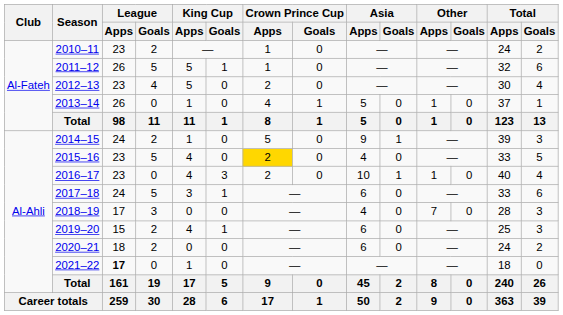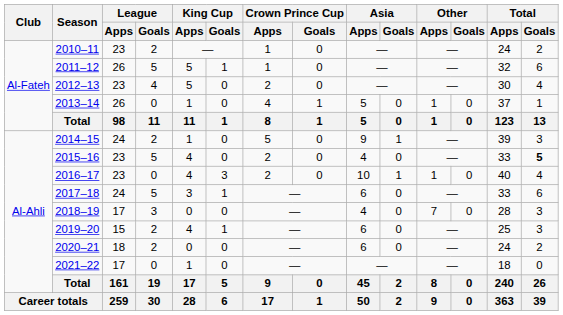(268, 157) gold background -> (268, 157) no background
(540, 157) normal -> (540, 157) bold
(119, 265) bold -> (119, 265) normal
